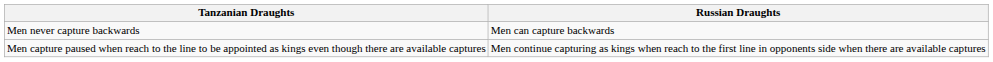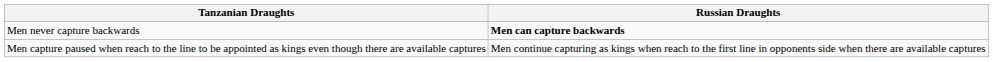(553, 30) normal -> (558, 30) bold
